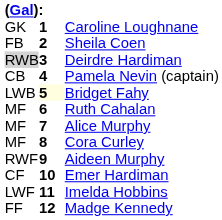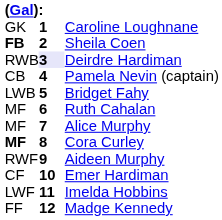(14, 43) normal -> (15, 43) bold
(22, 60) lightgrey background -> (22, 60) no background
(43, 60) no background -> (43, 60) lavender background
(43, 93) lightyellow background -> (43, 93) no background
(15, 142) normal -> (15, 142) bold
